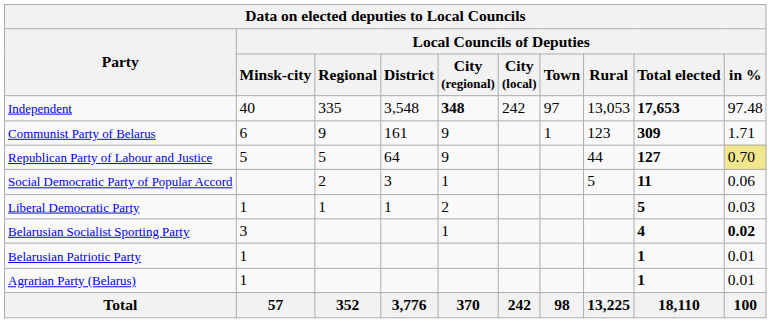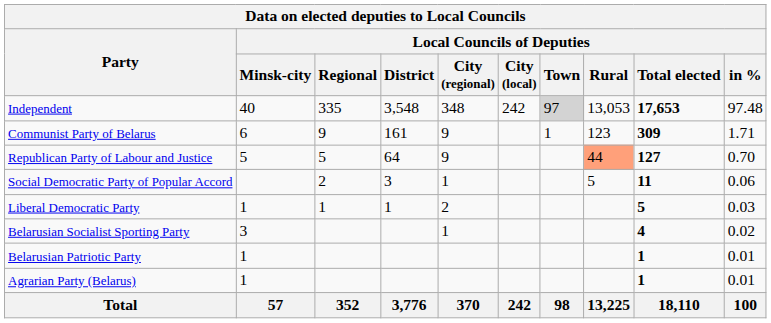(453, 108) bold -> (453, 108) normal
(551, 108) no background -> (551, 108) lightgrey background
(595, 157) no background -> (595, 157) lightsalmon background
(741, 157) khaki background -> (741, 157) no background
(741, 231) bold -> (741, 231) normal
